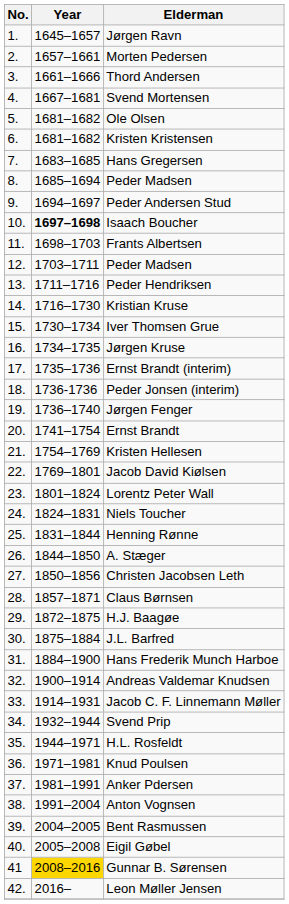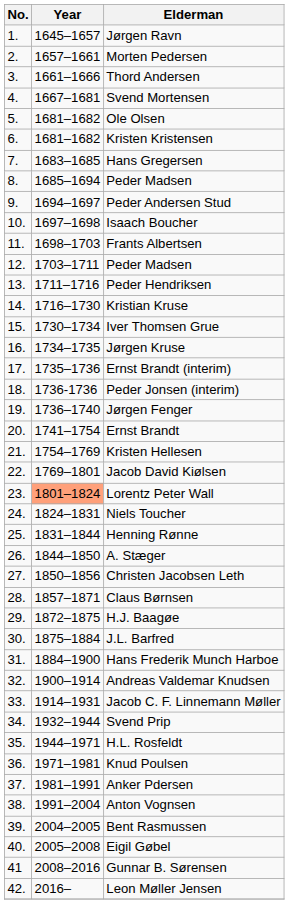(67, 222) bold -> (67, 222) normal
(67, 493) no background -> (67, 493) lightsalmon background
(67, 868) gold background -> (67, 868) no background
